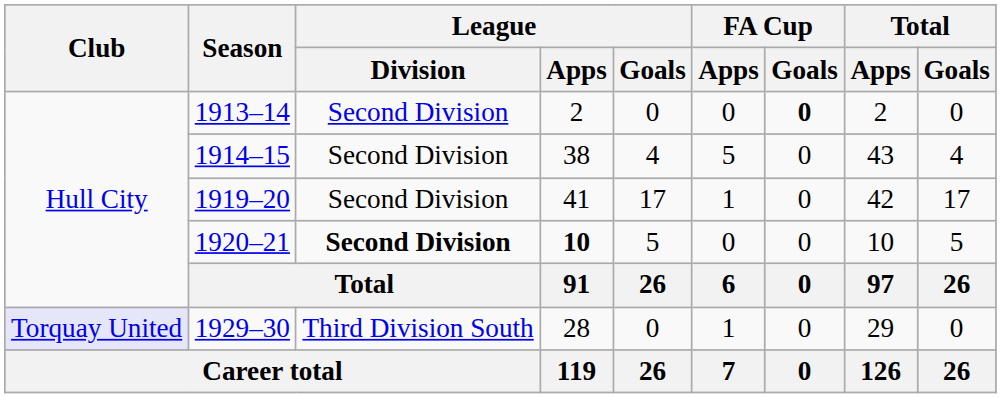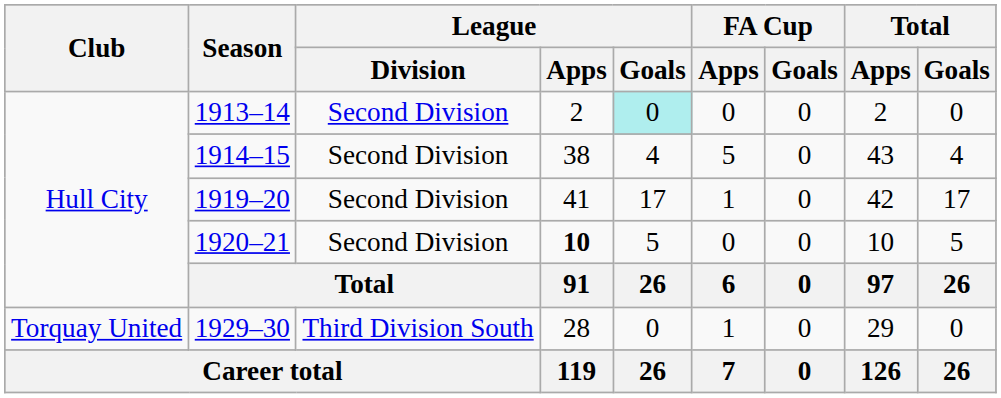(653, 112) no background -> (653, 112) paleturquoise background
(805, 112) bold -> (805, 112) normal
(418, 241) bold -> (418, 241) normal
(97, 328) lavender background -> (97, 328) no background
